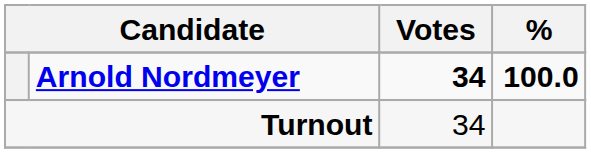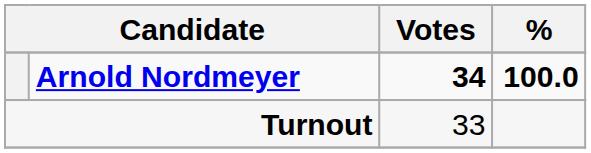(469, 124) 34 -> (469, 124) 33
